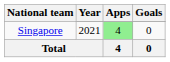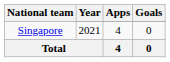(118, 30) lightgreen background -> (118, 30) no background
